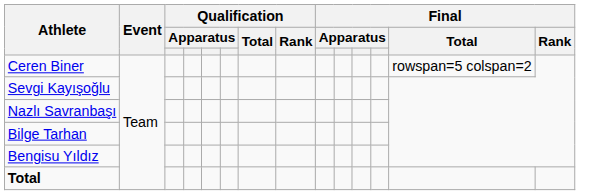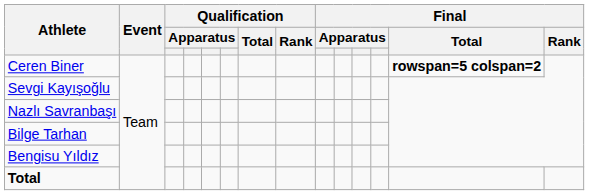(462, 66) normal -> (467, 66) bold
